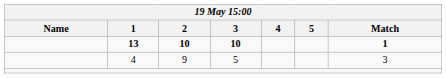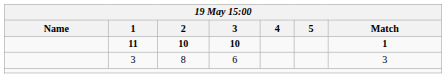(133, 44) 13 -> (133, 44) 11
(133, 60) 4 -> (133, 60) 3
(184, 60) 9 -> (183, 60) 8
(236, 60) 5 -> (235, 60) 6
